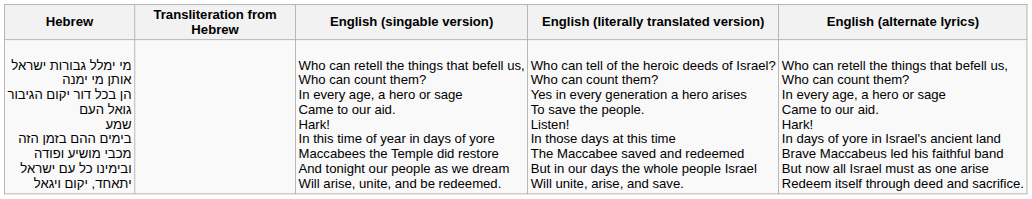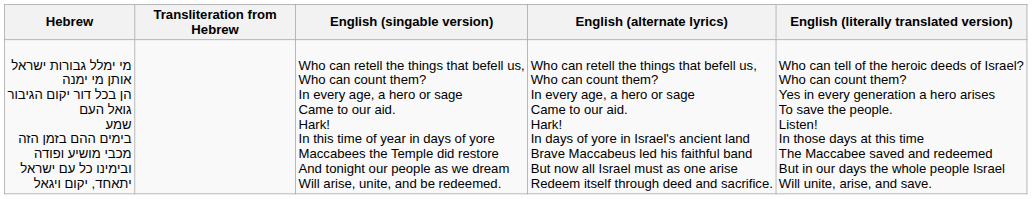columns swapped: (903, 22) <-> (653, 22)
